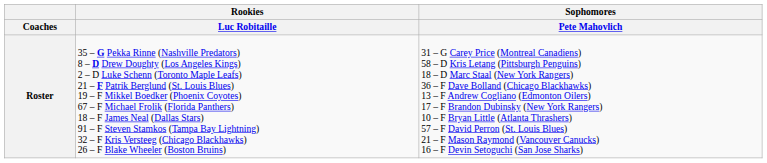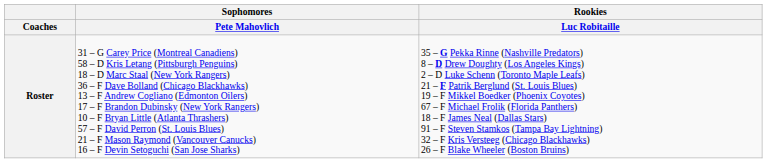columns swapped: (247, 27) <-> (591, 27)
